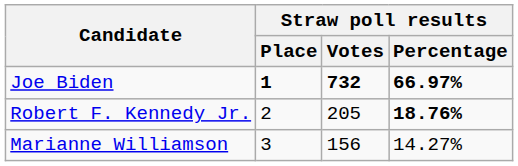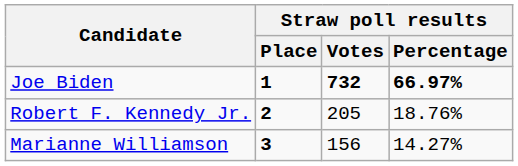(266, 114) normal -> (266, 114) bold
(428, 114) bold -> (428, 114) normal
(266, 145) normal -> (266, 145) bold
